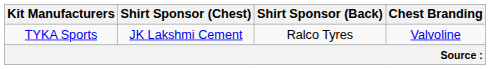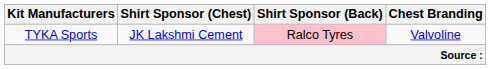(320, 34) no background -> (320, 34) pink background
